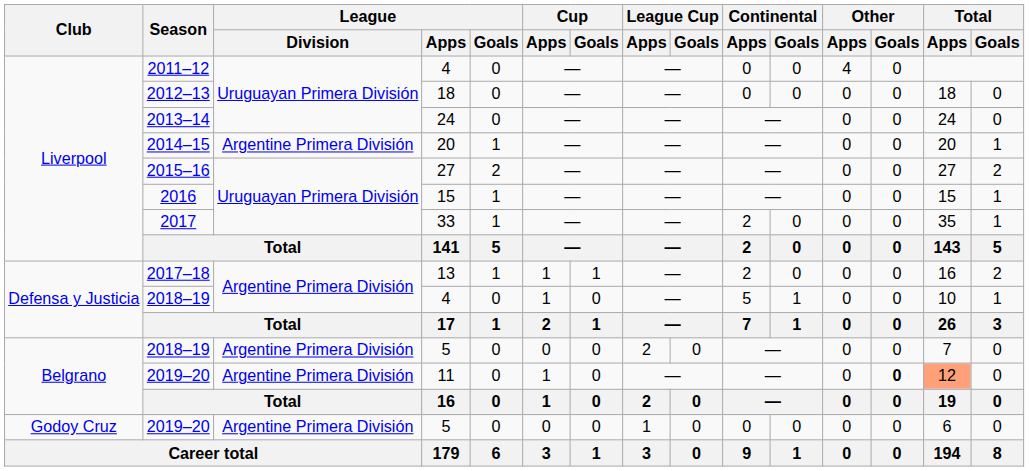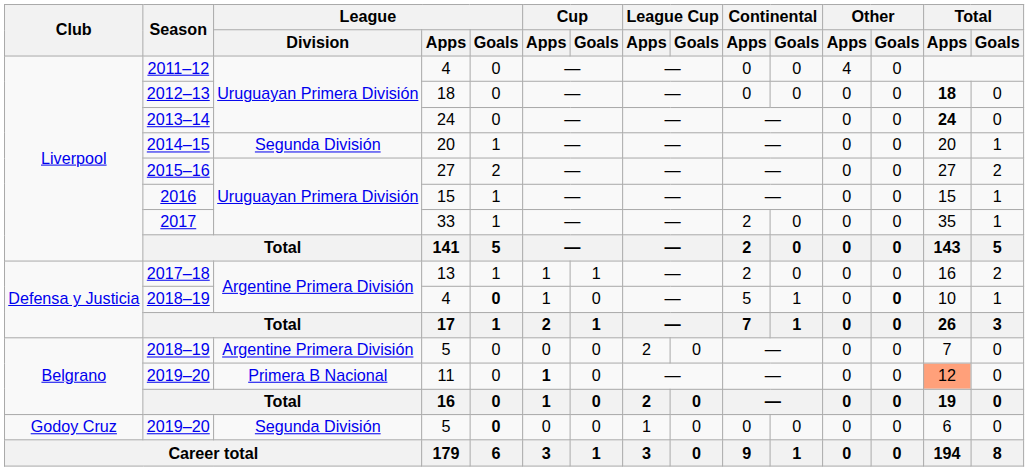(947, 94) normal -> (947, 94) bold
(947, 119) normal -> (947, 119) bold
(318, 145) Argentine Primera División -> (318, 145) Segunda División
(496, 299) normal -> (496, 299) bold
(897, 299) normal -> (897, 299) bold
(318, 376) Argentine Primera División -> (318, 376) Primera B Nacional
(546, 376) normal -> (546, 376) bold
(897, 376) bold -> (897, 376) normal
(318, 427) Argentine Primera División -> (318, 427) Segunda División
(496, 427) normal -> (496, 427) bold
